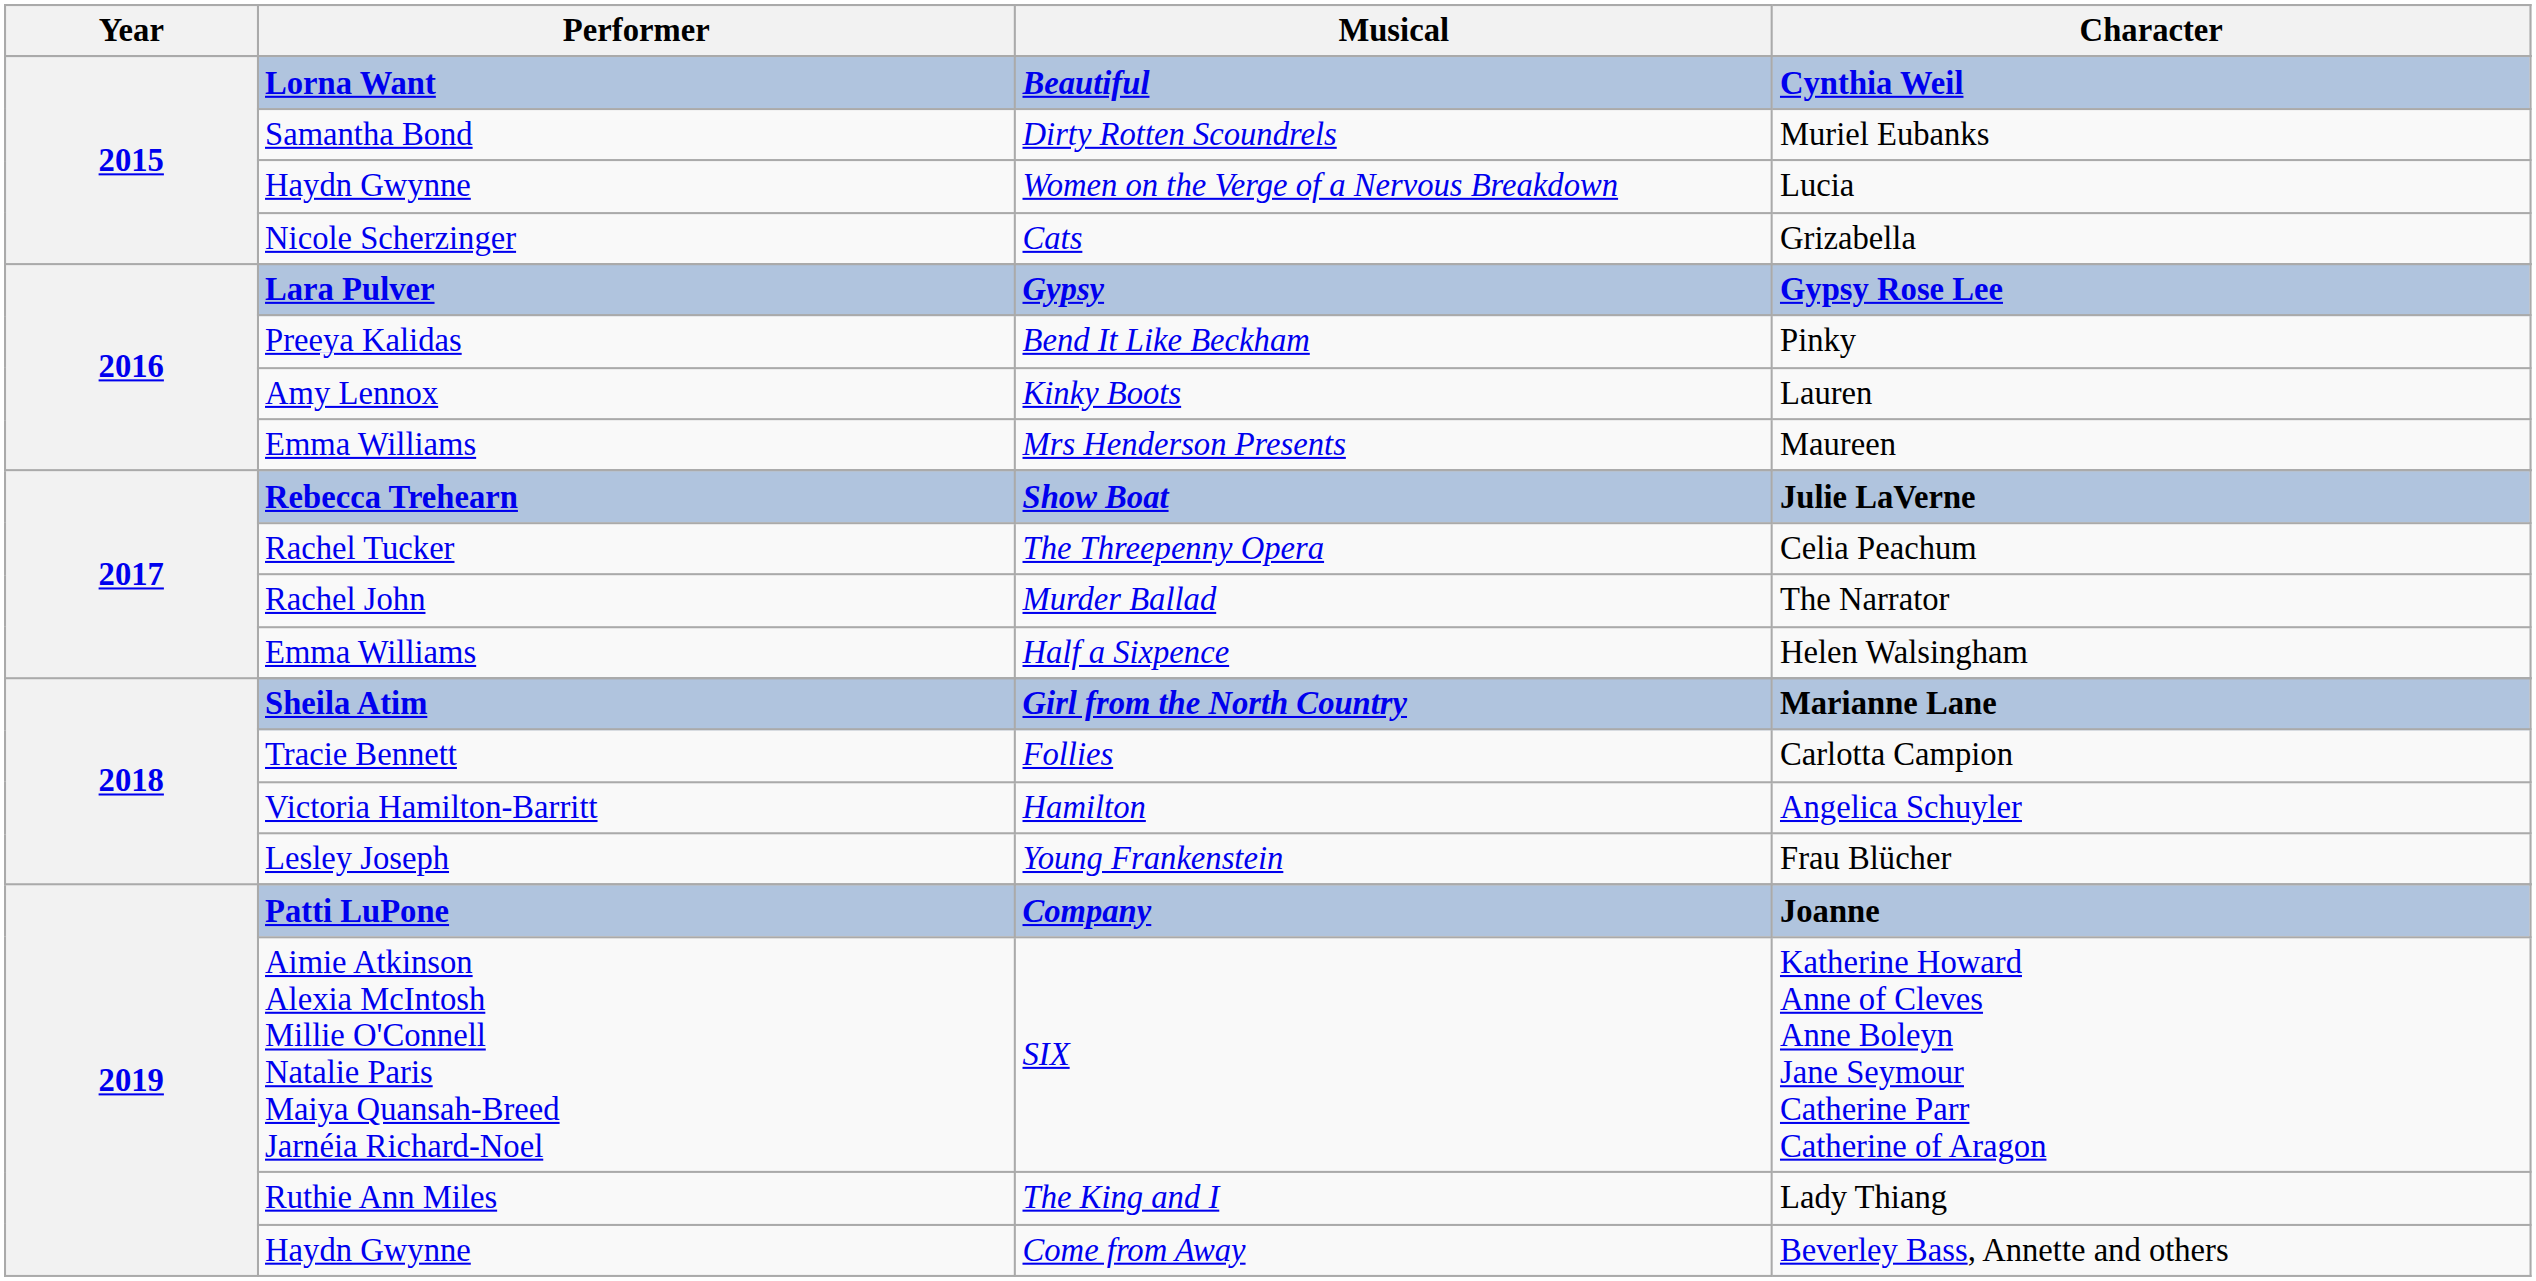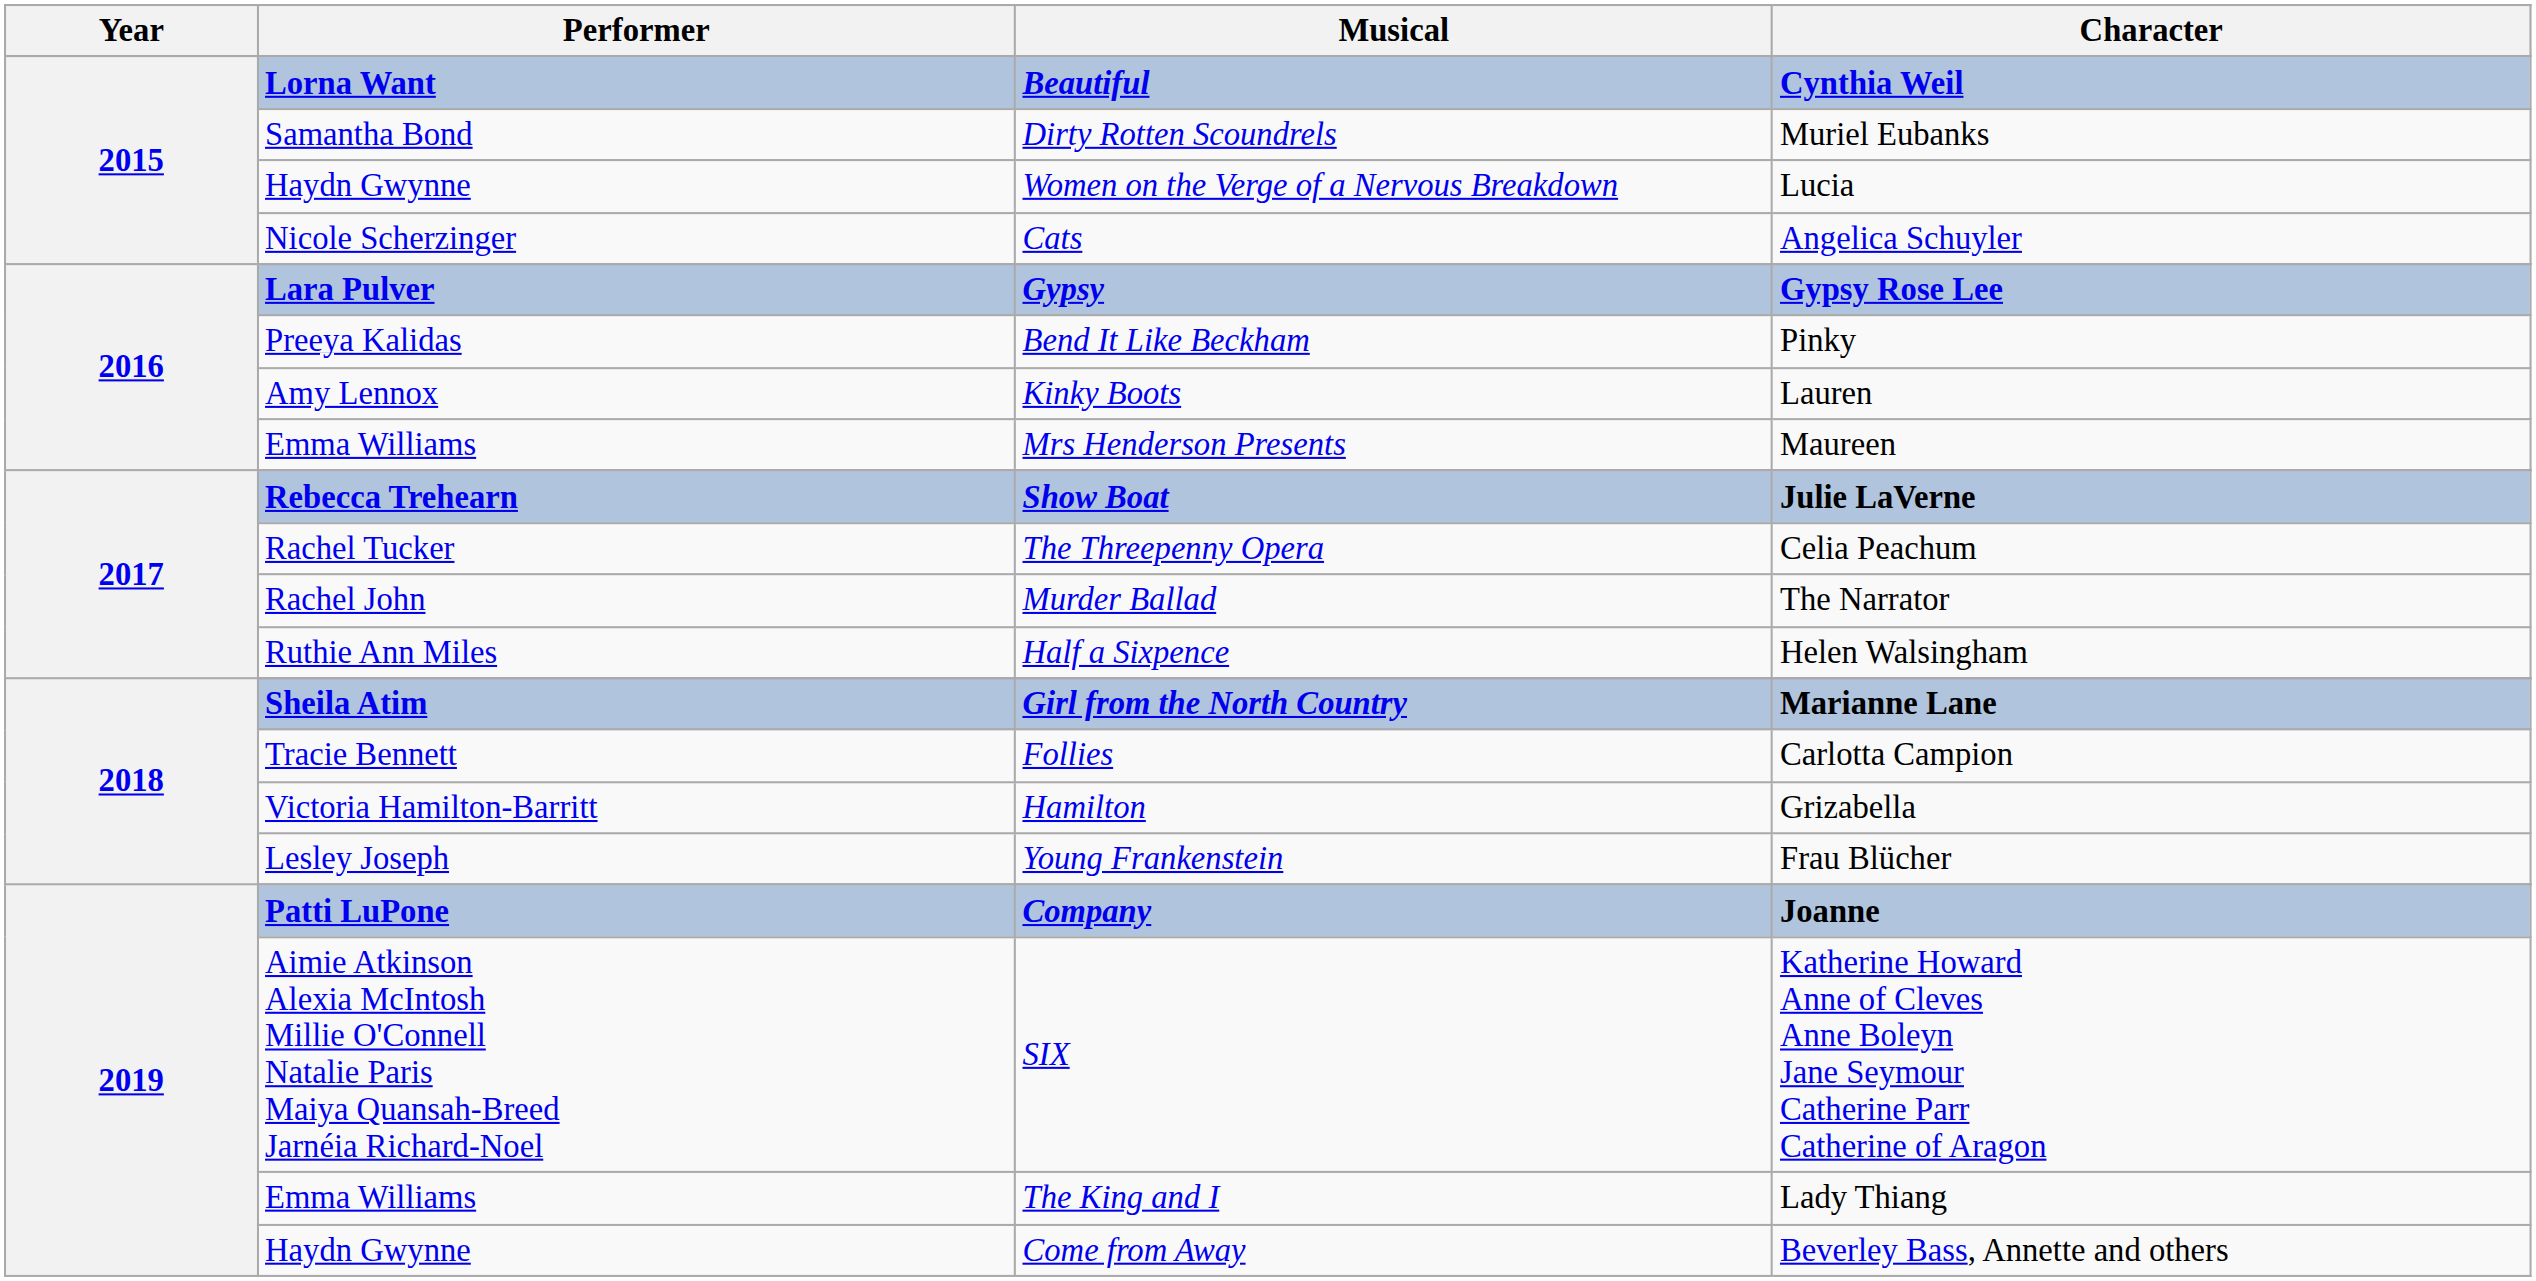(1848, 237) Grizabella -> (1901, 237) Angelica Schuyler
(371, 651) Emma Williams -> (381, 651) Ruthie Ann Miles
(1901, 806) Angelica Schuyler -> (1848, 806) Grizabella
(381, 1197) Ruthie Ann Miles -> (371, 1197) Emma Williams
